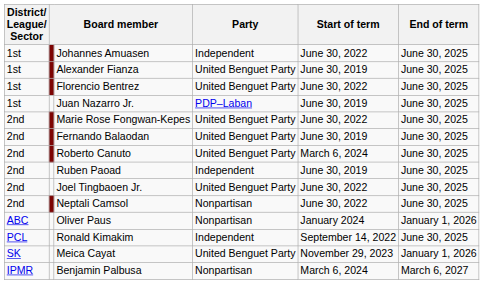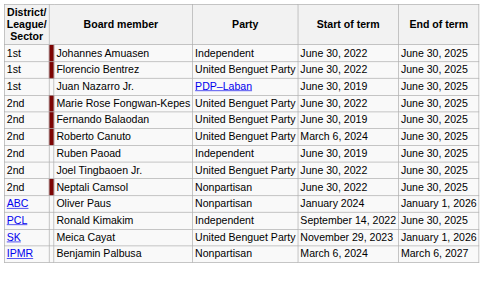- row: (97, 70)
